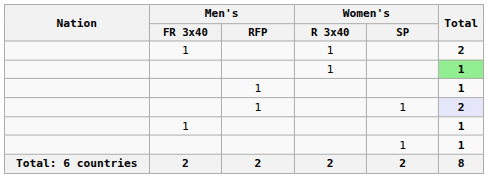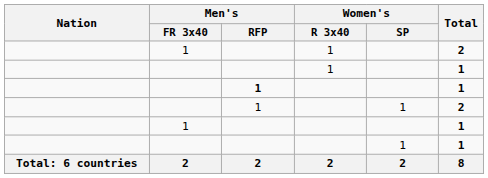(461, 69) lightgreen background -> (461, 69) no background
(258, 88) normal -> (258, 88) bold
(461, 107) lavender background -> (461, 107) no background
